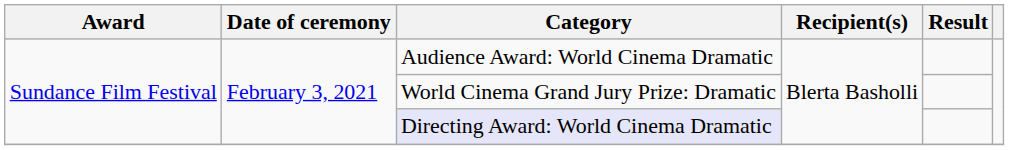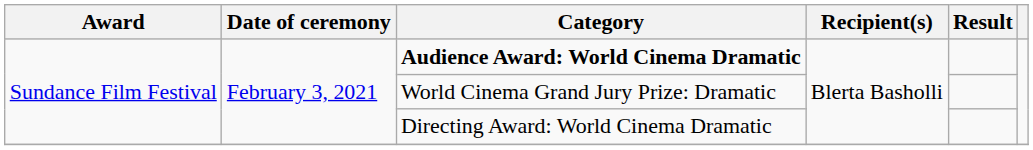(587, 56) normal -> (601, 56) bold
(586, 126) lavender background -> (586, 126) no background
